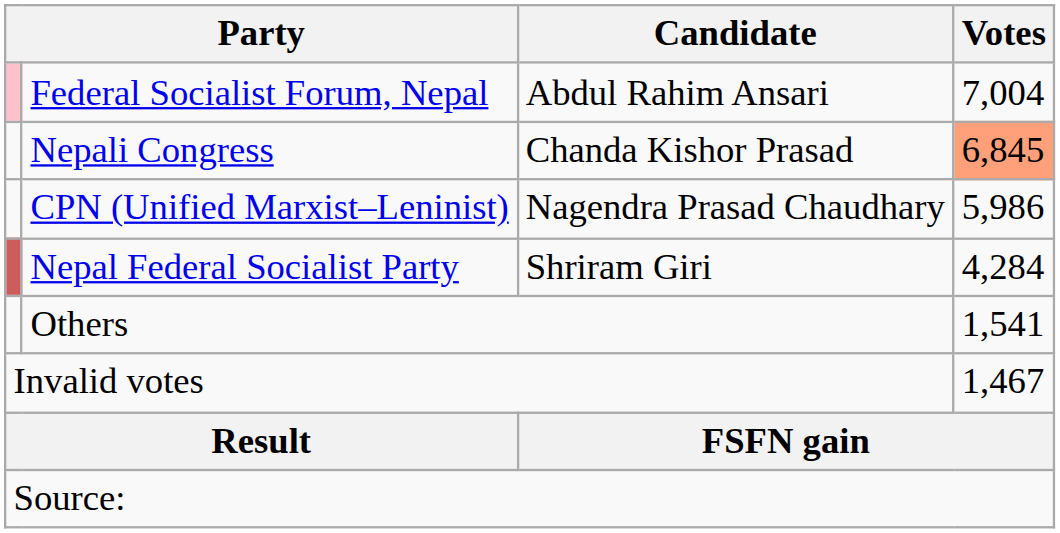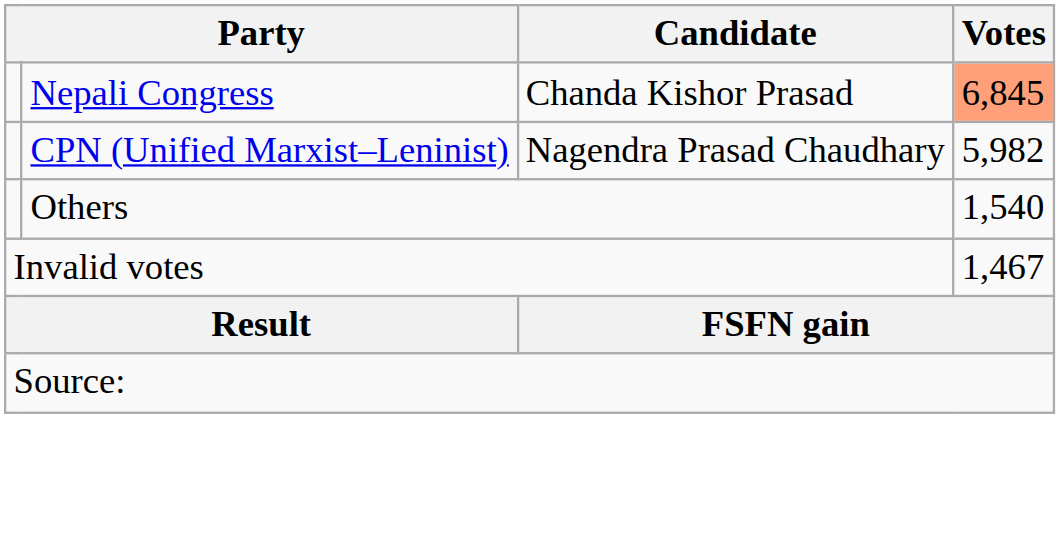- row: (259, 91)
(1003, 207) 5,986 -> (1003, 149) 5,982
- row: (245, 265)
(1003, 324) 1,541 -> (1003, 207) 1,540
